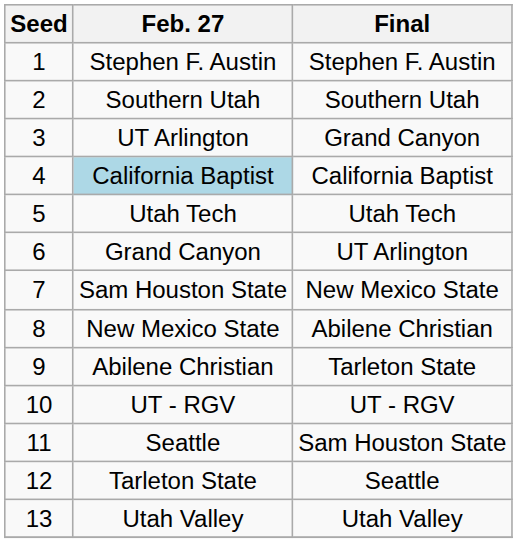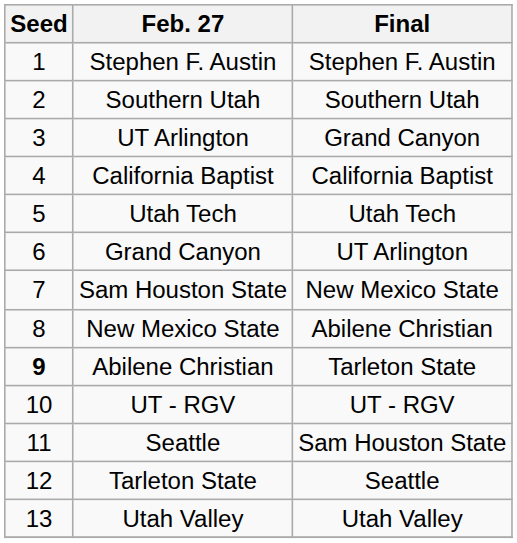(183, 176) lightblue background -> (183, 176) no background
(39, 366) normal -> (39, 366) bold
